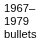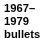(30, 21) normal -> (30, 21) bold
